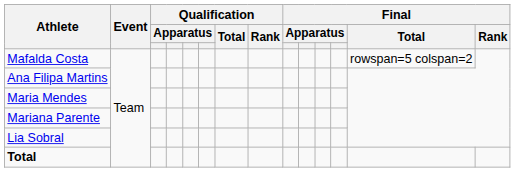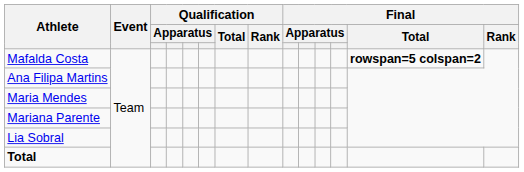(411, 59) normal -> (415, 59) bold
